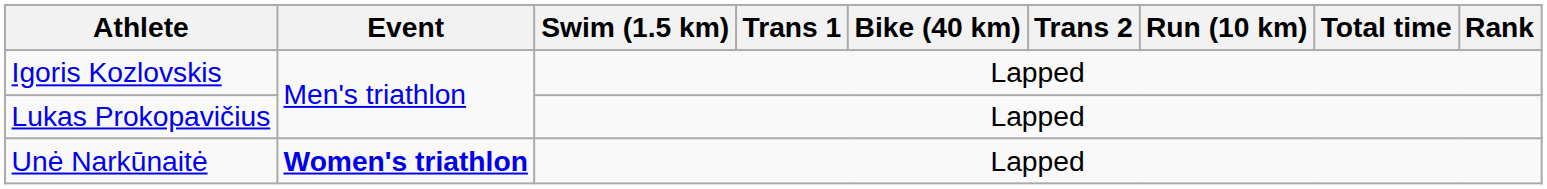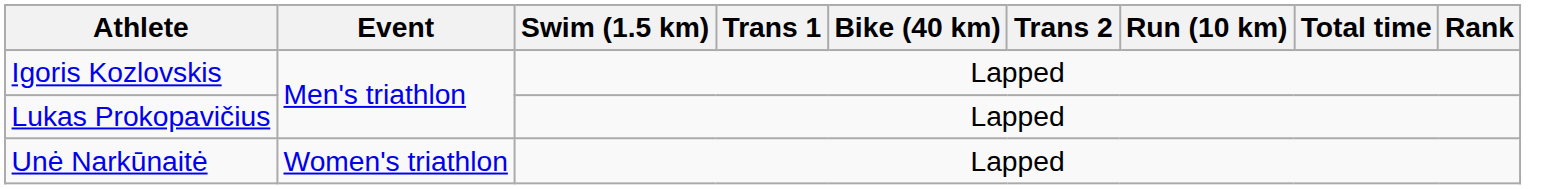(406, 161) bold -> (396, 161) normal
